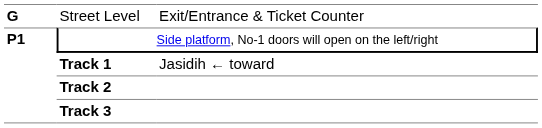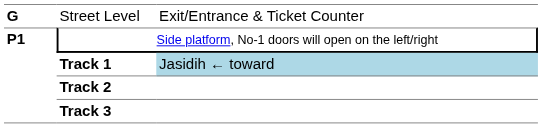(217, 64) no background -> (217, 64) lightblue background
